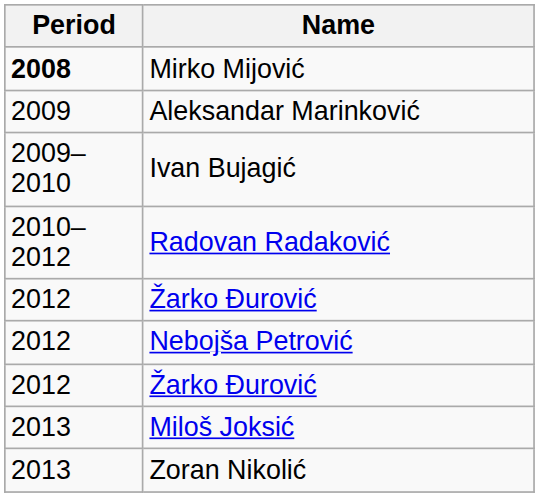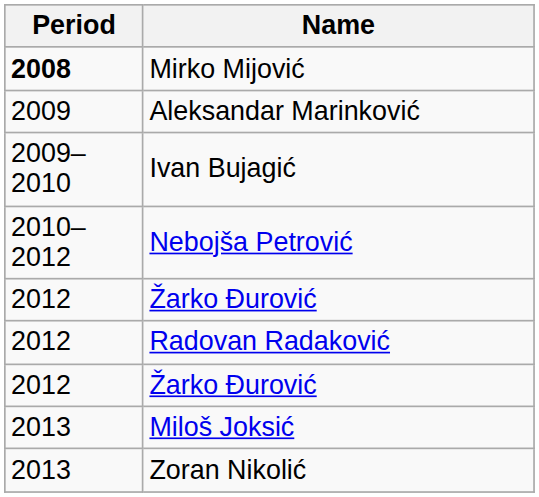(270, 241) Radovan Radaković -> (251, 241) Nebojša Petrović
(251, 342) Nebojša Petrović -> (270, 342) Radovan Radaković
